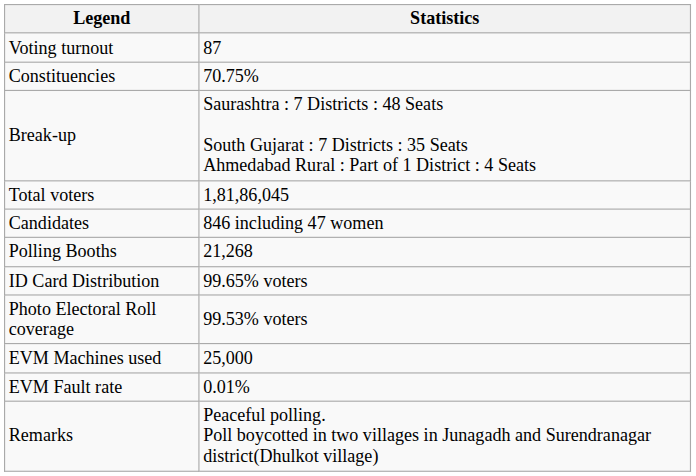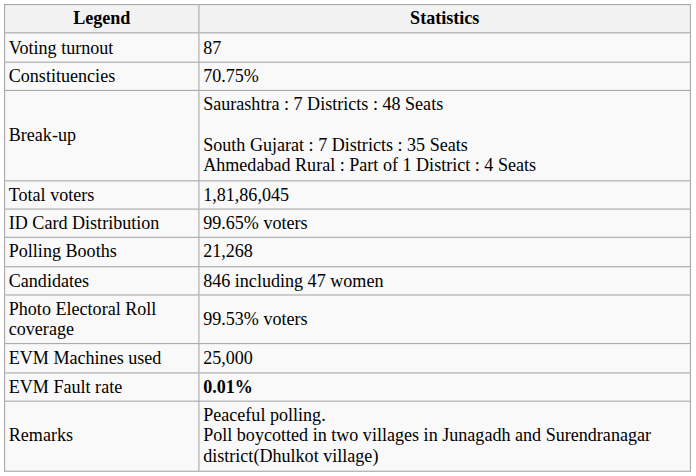rows swapped: (49, 223) <-> (84, 280)
(227, 386) normal -> (228, 386) bold
